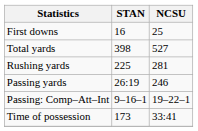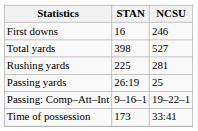(157, 31) 25 -> (160, 31) 246
(160, 83) 246 -> (157, 83) 25
